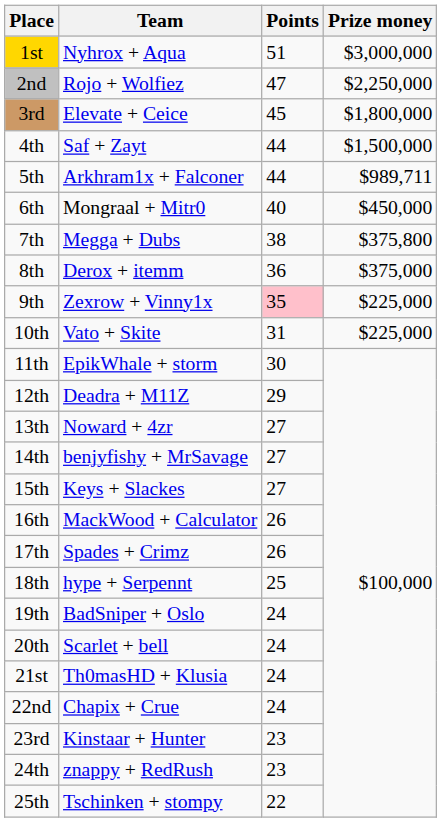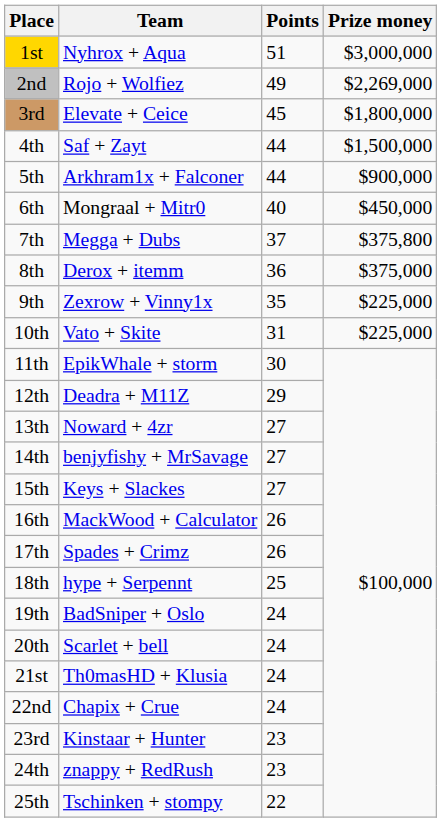(276, 83) 47 -> (276, 83) 49
(388, 83) $2,250,000 -> (388, 83) $2,269,000
(396, 176) $989,711 -> (395, 176) $900,000
(276, 239) 38 -> (276, 239) 37
(276, 301) pink background -> (276, 301) no background
